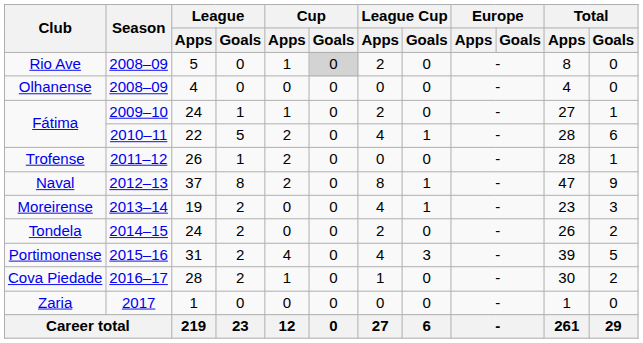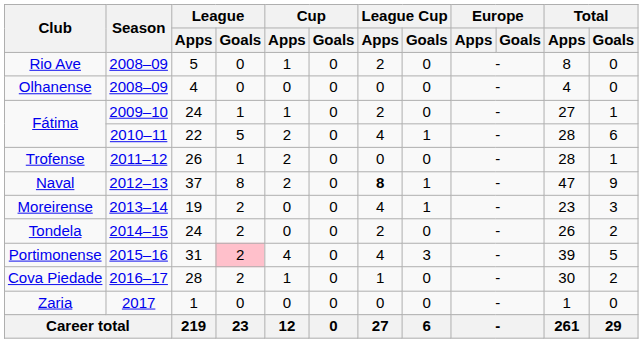(334, 64) lightgrey background -> (334, 64) no background
(380, 183) normal -> (380, 183) bold
(240, 254) no background -> (240, 254) pink background
